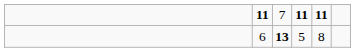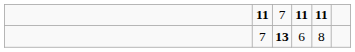(262, 36) 6 -> (262, 36) 7
(302, 36) 5 -> (302, 36) 6
